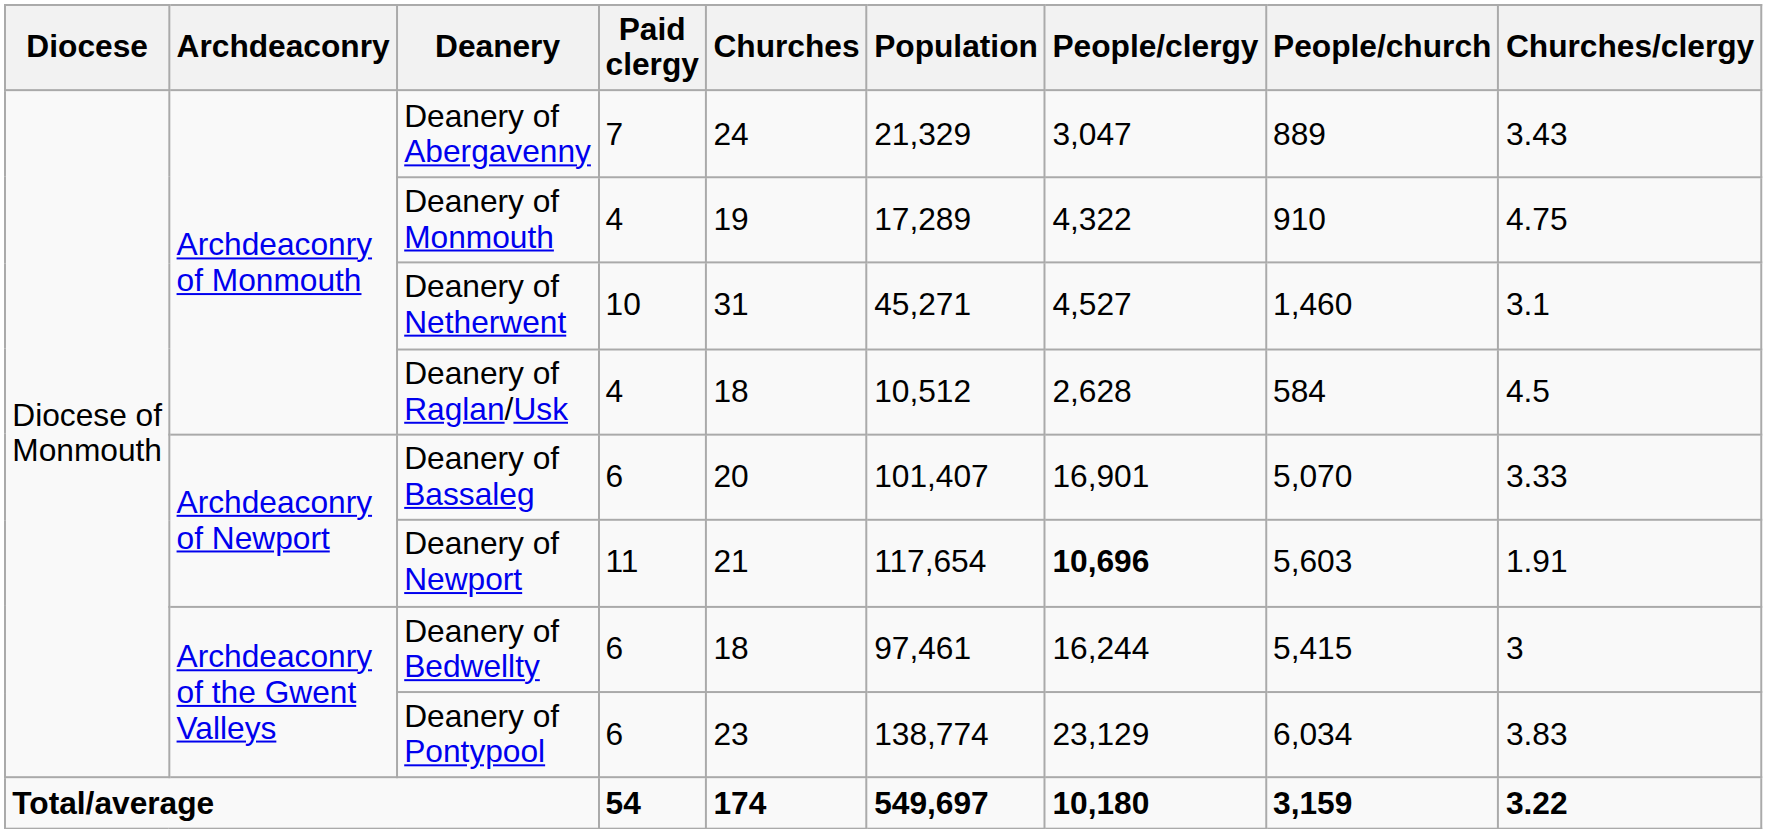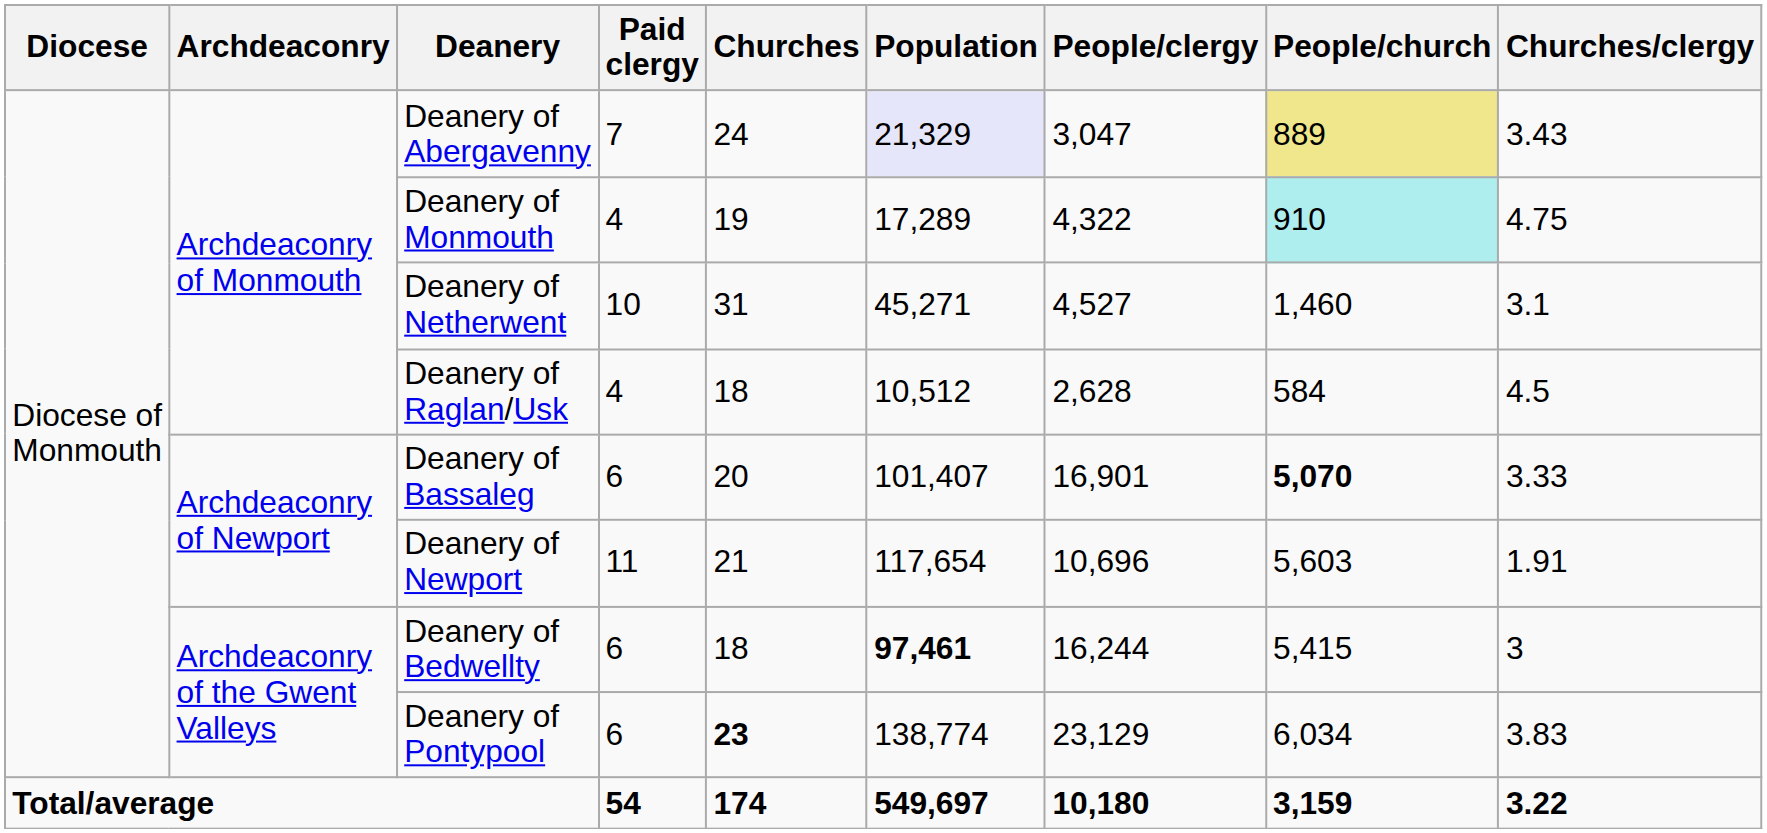(923, 133) no background -> (923, 133) lavender background
(1299, 133) no background -> (1299, 133) khaki background
(1299, 219) no background -> (1299, 219) paleturquoise background
(1313, 476) normal -> (1313, 476) bold
(1101, 562) bold -> (1101, 562) normal
(923, 648) normal -> (923, 648) bold
(731, 734) normal -> (731, 734) bold
